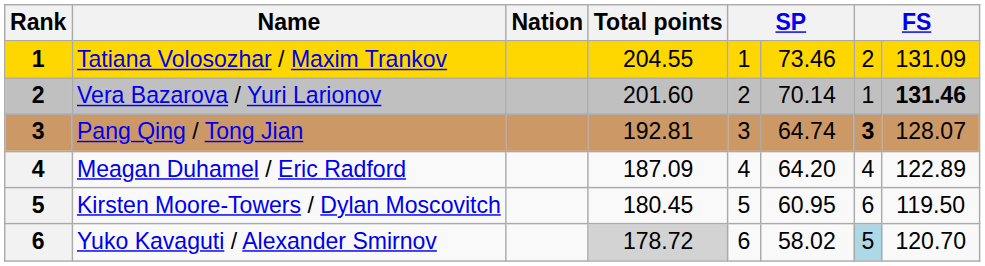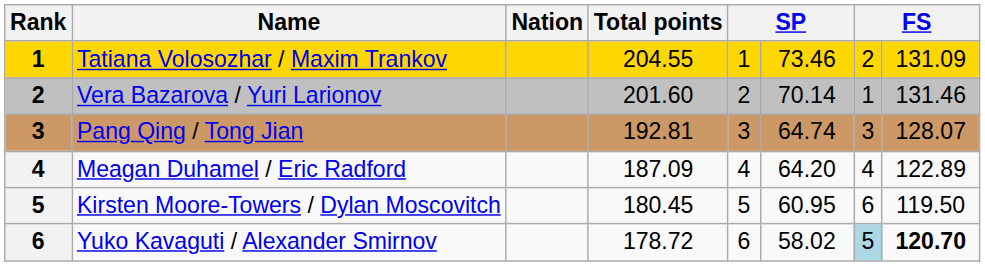(931, 95) bold -> (931, 95) normal
(868, 132) bold -> (868, 132) normal
(658, 242) lightgrey background -> (658, 242) no background
(931, 242) normal -> (931, 242) bold
